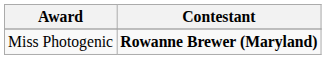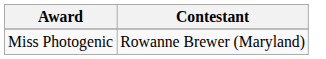(219, 41) bold -> (213, 41) normal
